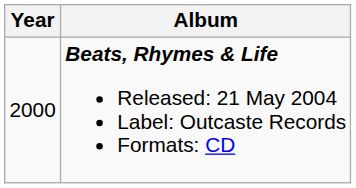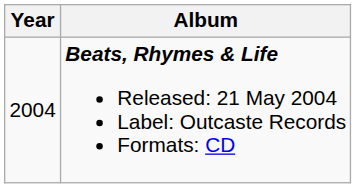(33, 109) 2000 -> (33, 109) 2004
